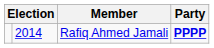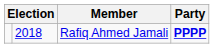(28, 33) 2014 -> (28, 33) 2018
